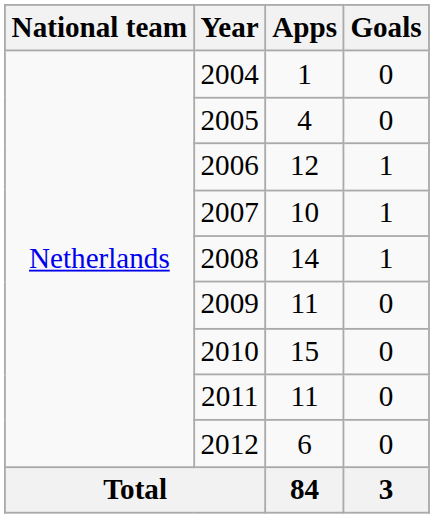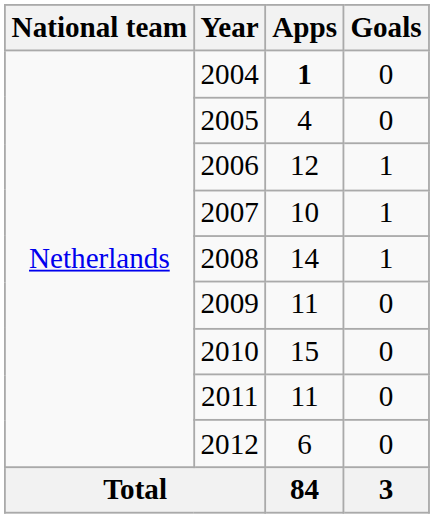(305, 73) normal -> (305, 73) bold
